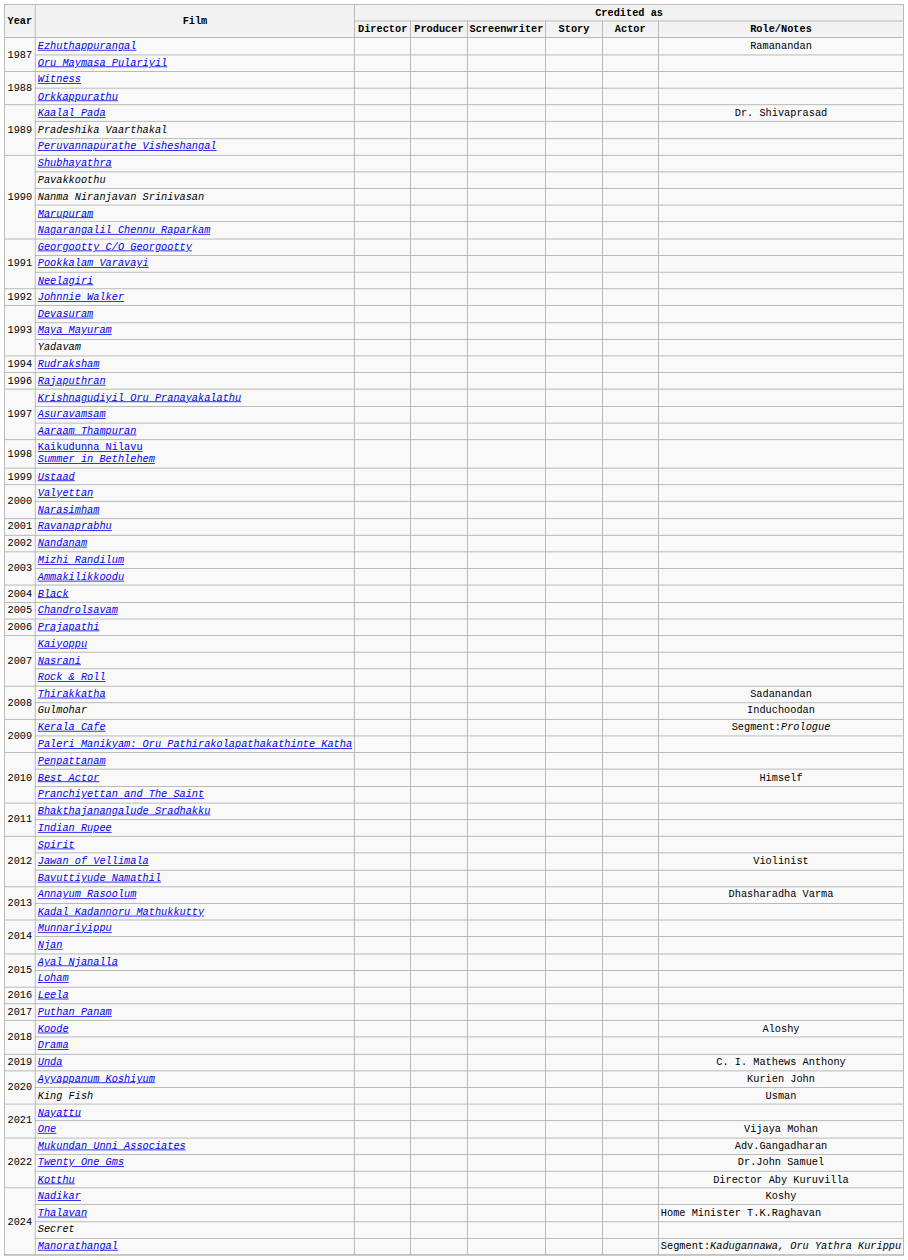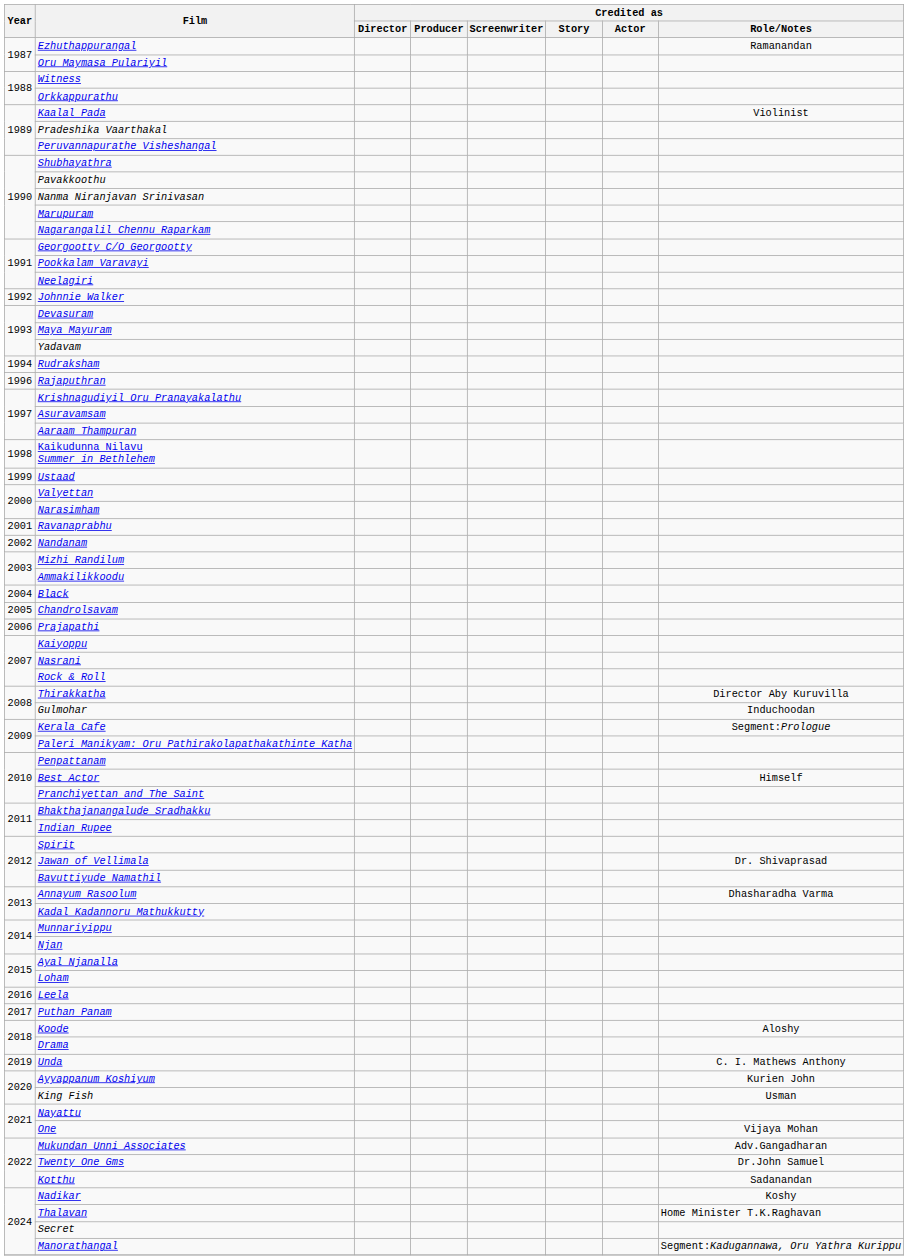(781, 113) Dr. Shivaprasad -> (781, 113) Violinist
(781, 694) Sadanandan -> (781, 694) Director Aby Kuruvilla
(781, 862) Violinist -> (781, 862) Dr. Shivaprasad
(781, 1180) Director Aby Kuruvilla -> (781, 1180) Sadanandan
